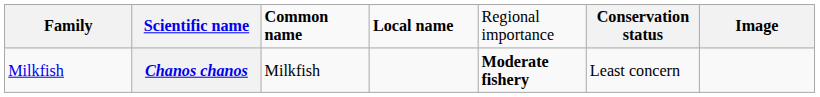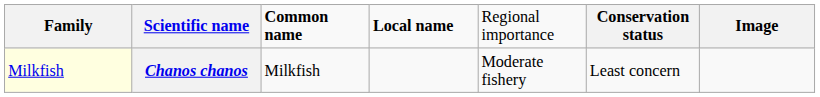(36, 70) no background -> (36, 70) lightyellow background
(515, 70) bold -> (512, 70) normal
